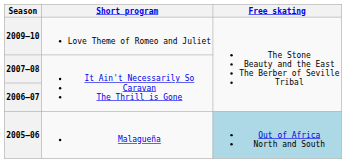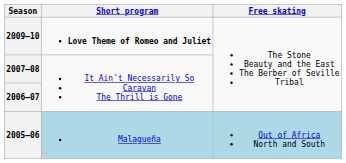(127, 41) normal -> (127, 41) bold
(127, 140) no background -> (127, 140) lightblue background
